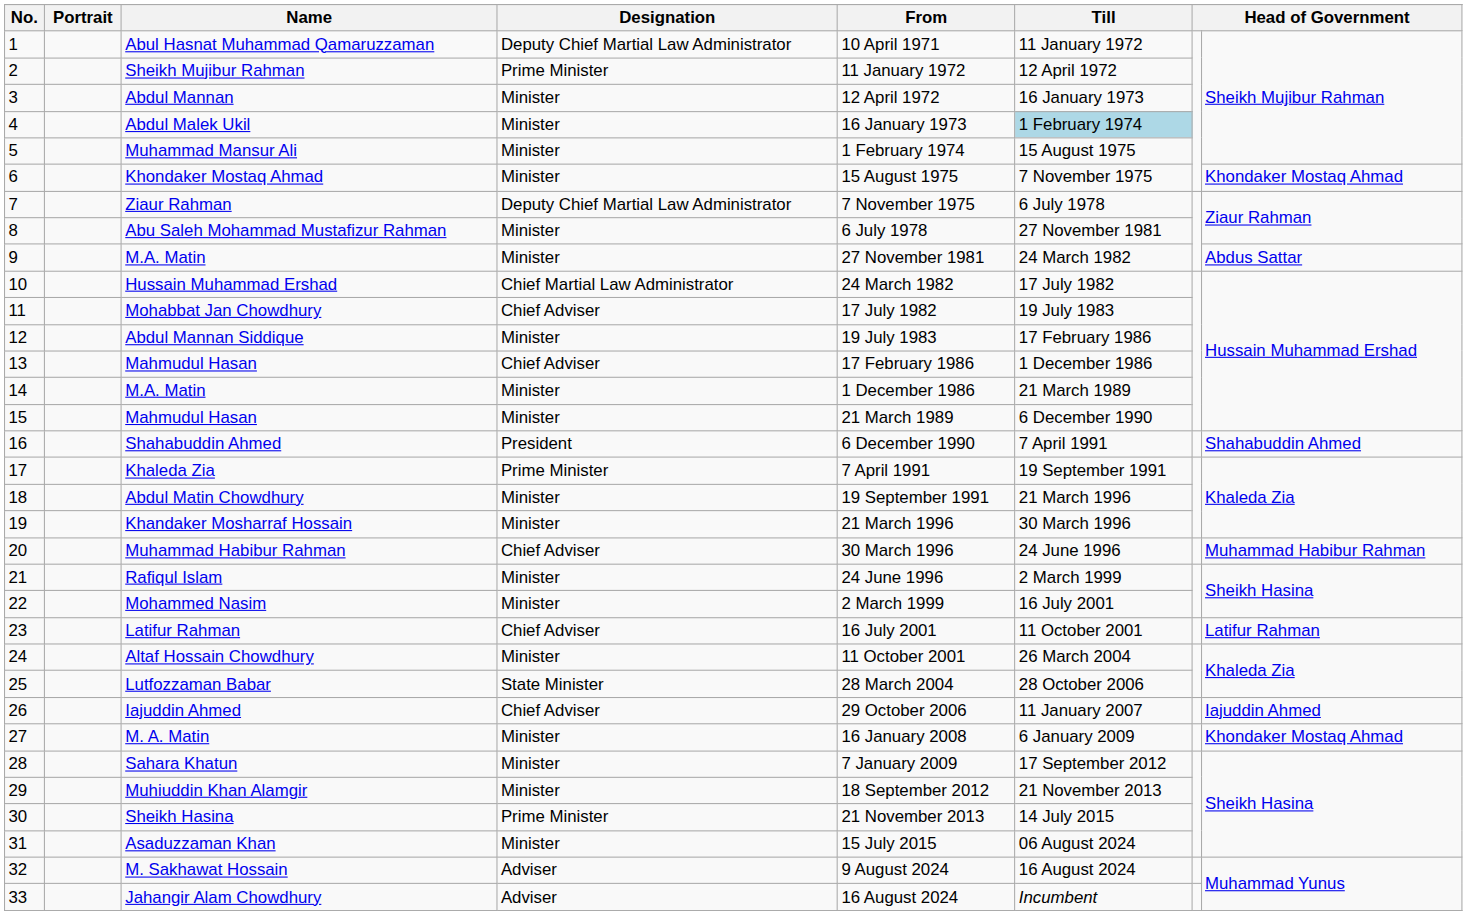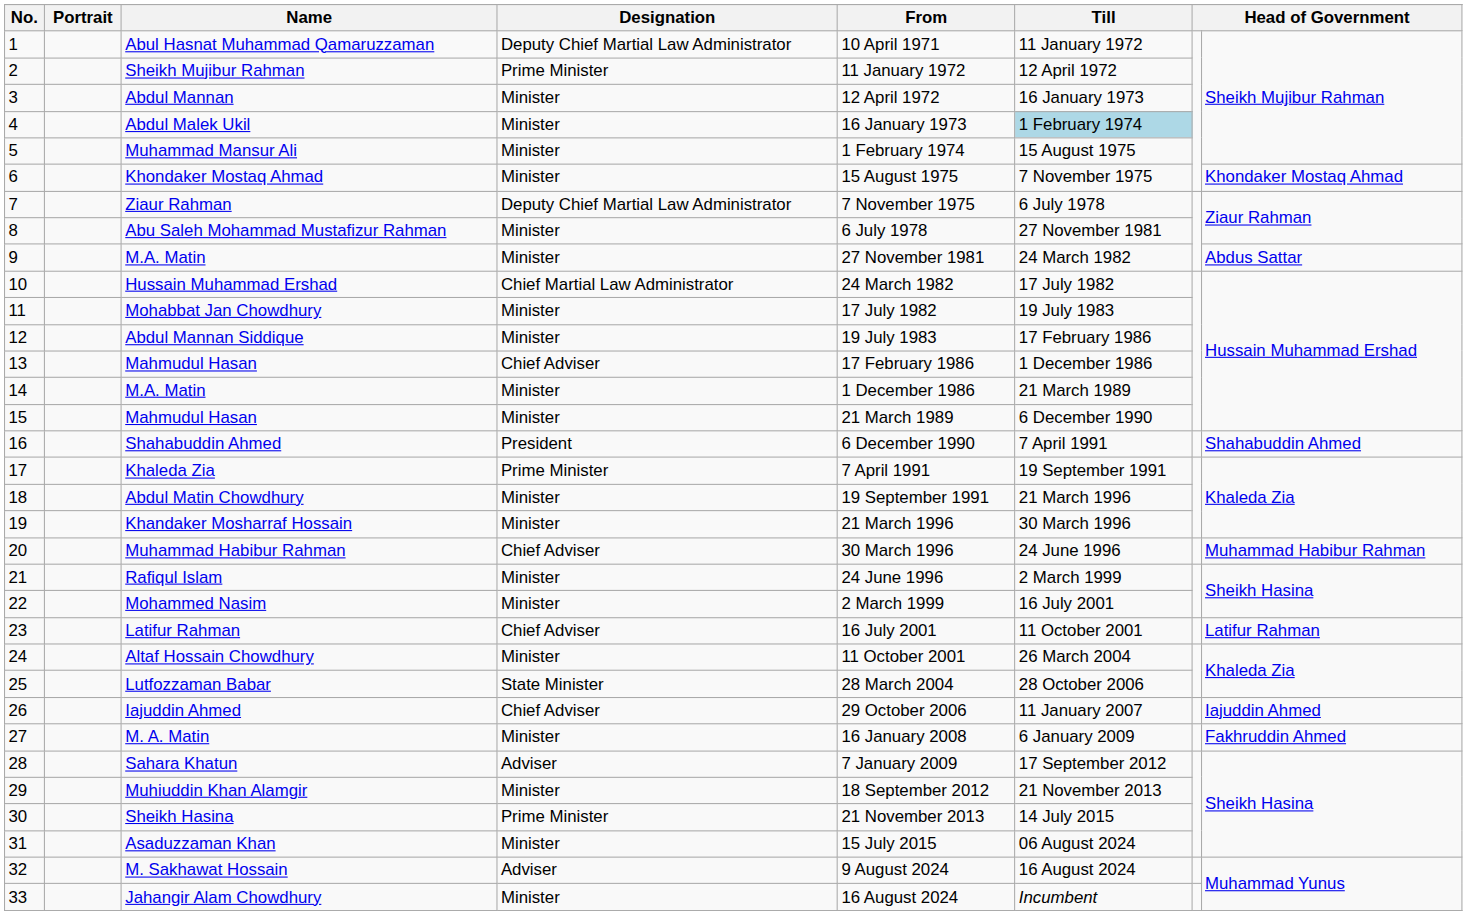(550, 310) Chief Adviser -> (530, 310) Minister
(1304, 737) Khondaker Mostaq Ahmad -> (1276, 737) Fakhruddin Ahmed
(530, 763) Minister -> (529, 763) Adviser
(529, 897) Adviser -> (530, 897) Minister
